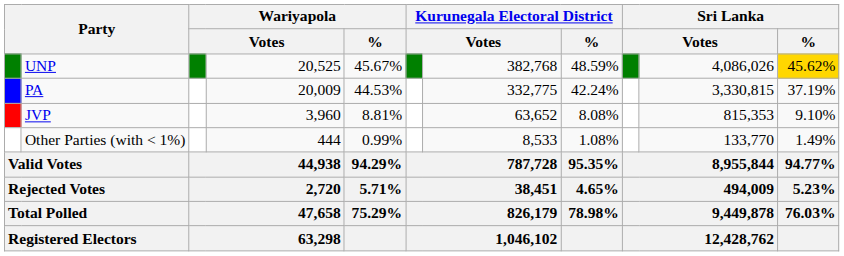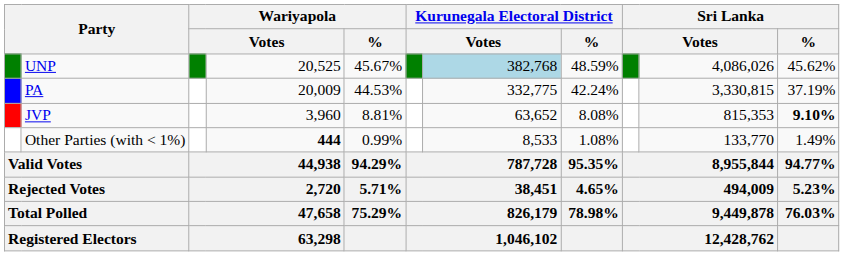(532, 66) no background -> (532, 66) lightblue background
(811, 66) gold background -> (811, 66) no background
(815, 115) normal -> (814, 115) bold
(329, 139) normal -> (329, 139) bold
